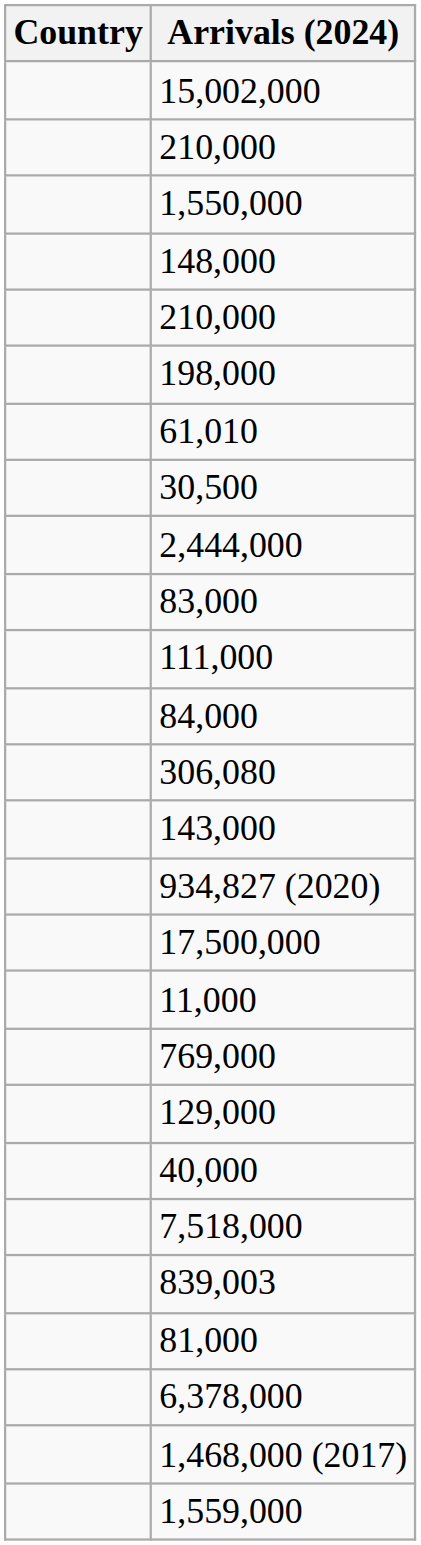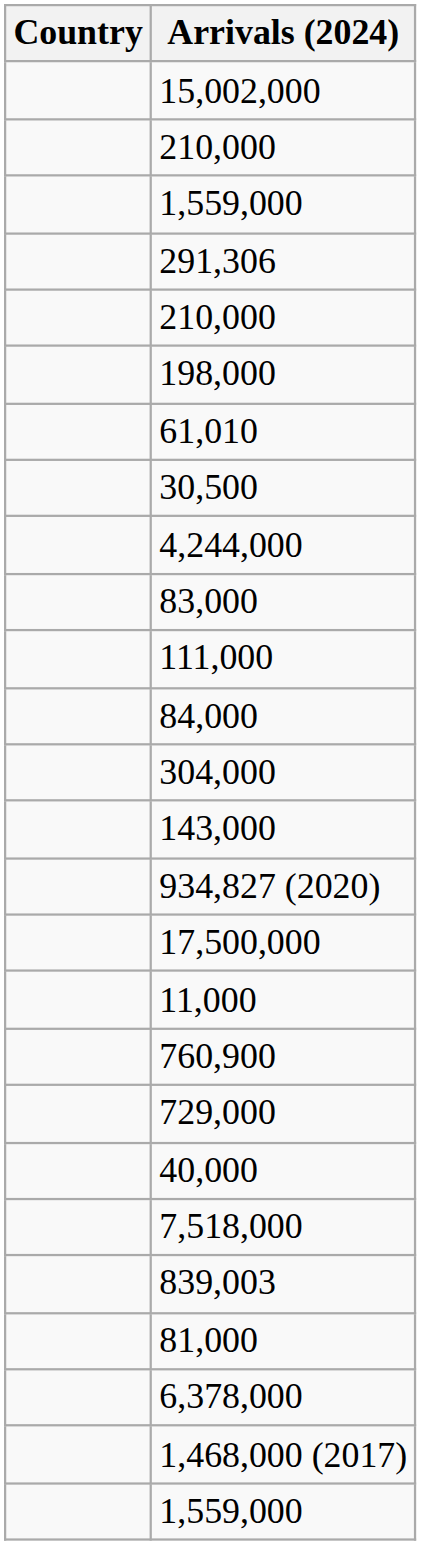(231, 203) 1,550,000 -> (231, 203) 1,559,000
(218, 260) 148,000 -> (218, 260) 291,306
(231, 544) 2,444,000 -> (231, 544) 4,244,000
(218, 771) 306,080 -> (218, 771) 304,000
(218, 1056) 769,000 -> (218, 1056) 760,900
(218, 1112) 129,000 -> (218, 1112) 729,000
